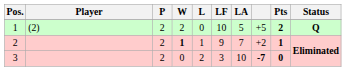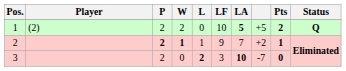(241, 27) normal -> (241, 27) bold
(162, 43) normal -> (162, 43) bold
(202, 58) normal -> (202, 58) bold
(241, 58) normal -> (241, 58) bold
(261, 58) bold -> (261, 58) normal
